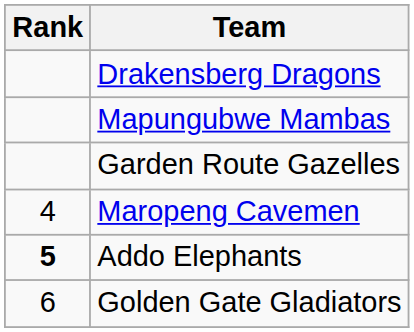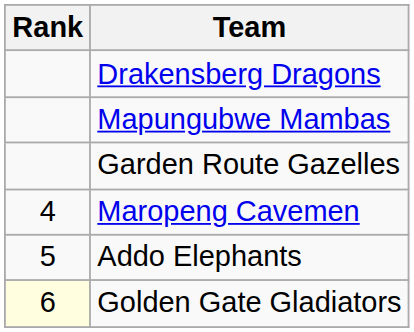(48, 257) bold -> (48, 257) normal
(48, 303) no background -> (48, 303) lightyellow background
